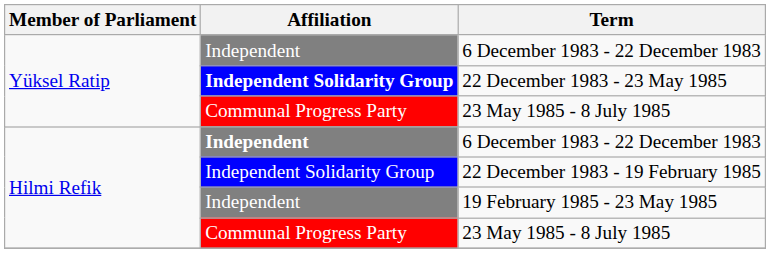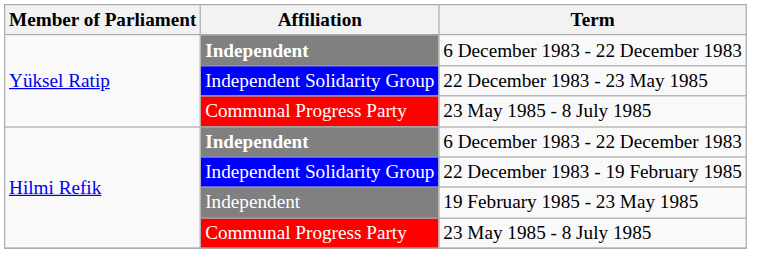(253, 50) normal -> (257, 50) bold
(329, 80) bold -> (320, 80) normal
